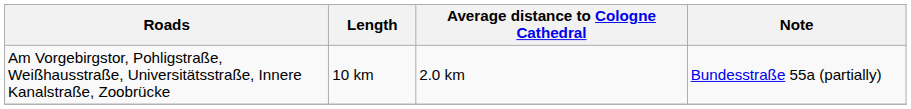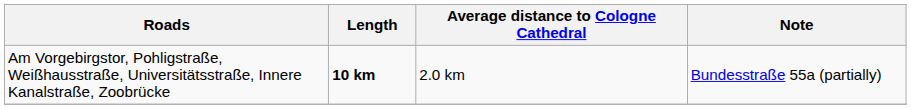(353, 74) normal -> (354, 74) bold
